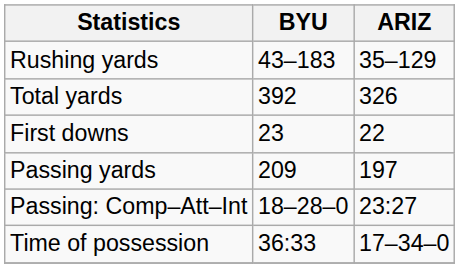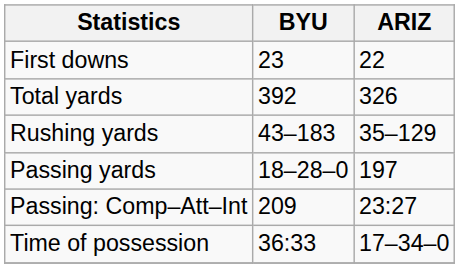rows swapped: (69, 133) <-> (84, 59)
(277, 170) 209 -> (303, 170) 18–28–0
(303, 207) 18–28–0 -> (277, 207) 209
